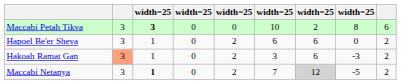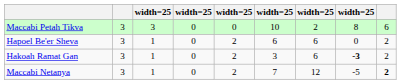(153, 27) bold -> (153, 27) normal
(123, 57) lightsalmon background -> (123, 57) no background
(356, 57) normal -> (356, 57) bold
(153, 72) bold -> (153, 72) normal
(315, 72) lightgrey background -> (315, 72) no background
(386, 72) normal -> (386, 72) bold
